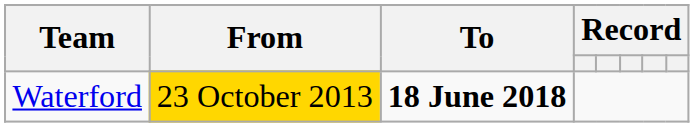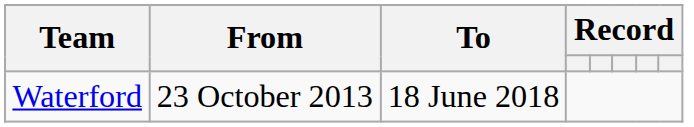(265, 95) gold background -> (265, 95) no background
(477, 95) bold -> (474, 95) normal
